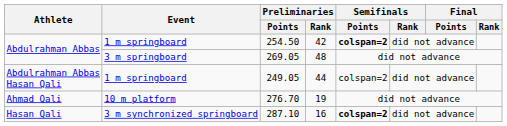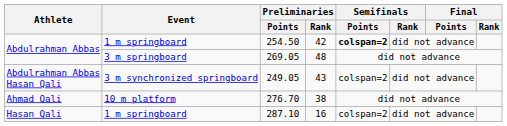(145, 78) 1 m springboard -> (181, 78) 3 m synchronized springboard
(321, 78) 44 -> (321, 78) 43
(321, 98) 19 -> (321, 98) 38
(181, 114) 3 m synchronized springboard -> (145, 114) 1 m springboard
(363, 114) bold -> (363, 114) normal
